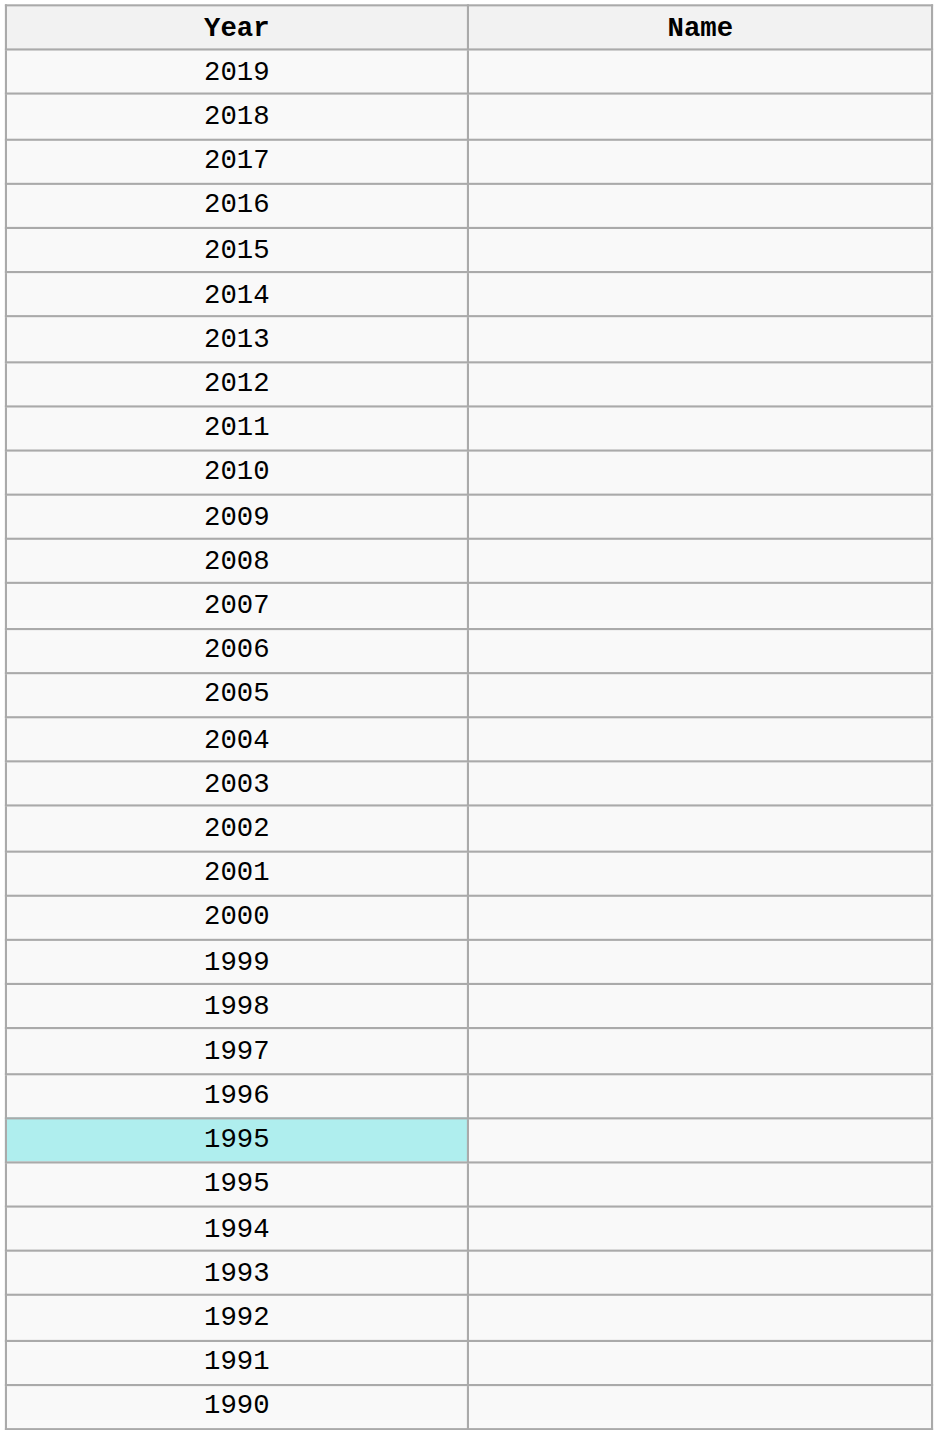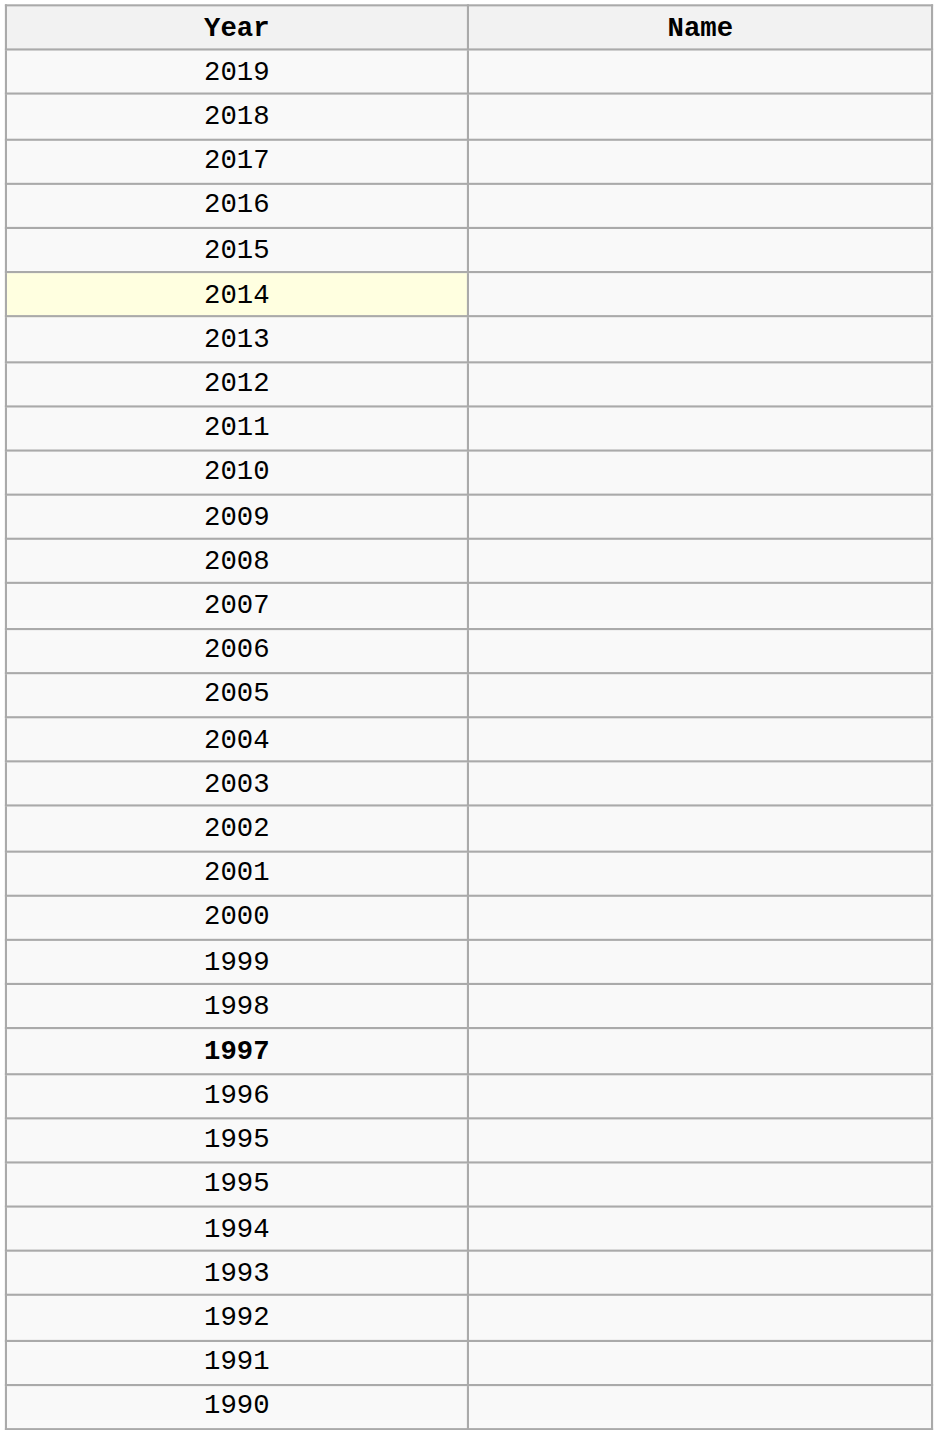(237, 295) no background -> (237, 295) lightyellow background
(237, 1051) normal -> (237, 1051) bold
(237, 1140) paleturquoise background -> (237, 1140) no background
